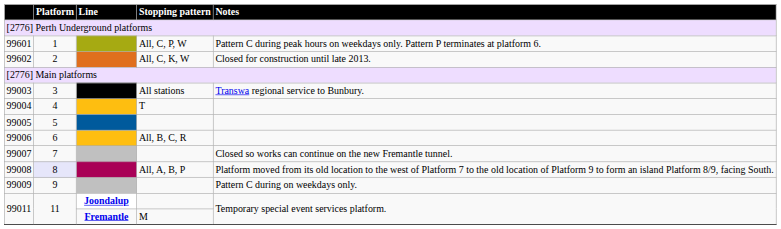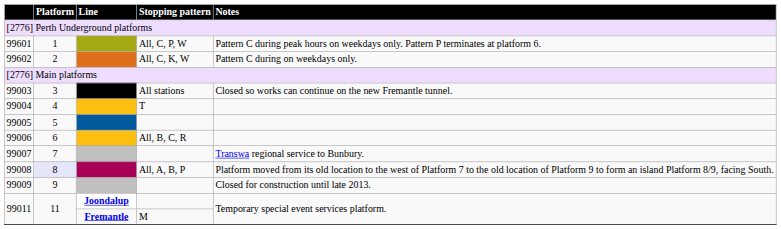(293, 59) Closed for construction until late 2013. -> (286, 59) Pattern C during on weekdays only.
(290, 91) Transwa regional service to Bunbury. -> (334, 91) Closed so works can continue on the new Fremantle tunnel.
(334, 153) Closed so works can continue on the new Fremantle tunnel. -> (290, 153) Transwa regional service to Bunbury.
(286, 185) Pattern C during on weekdays only. -> (293, 185) Closed for construction until late 2013.
